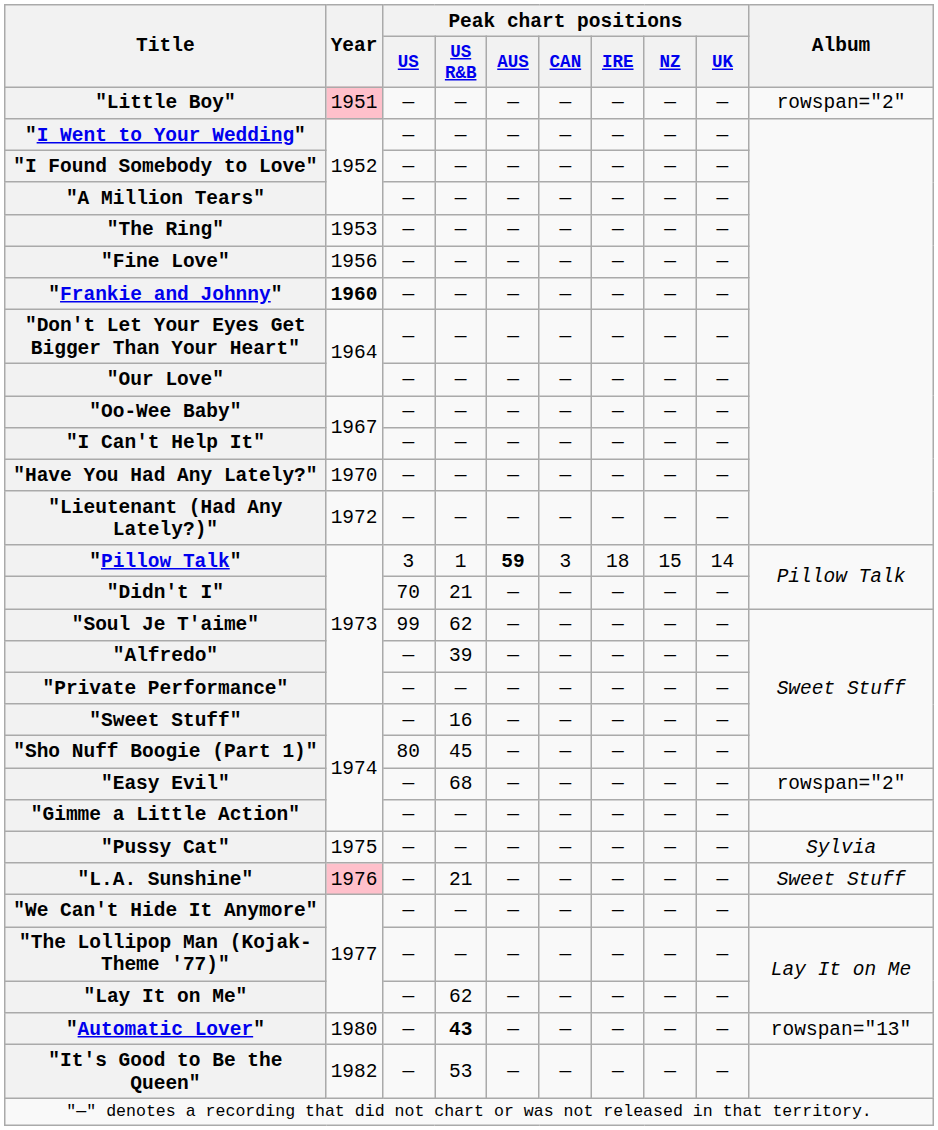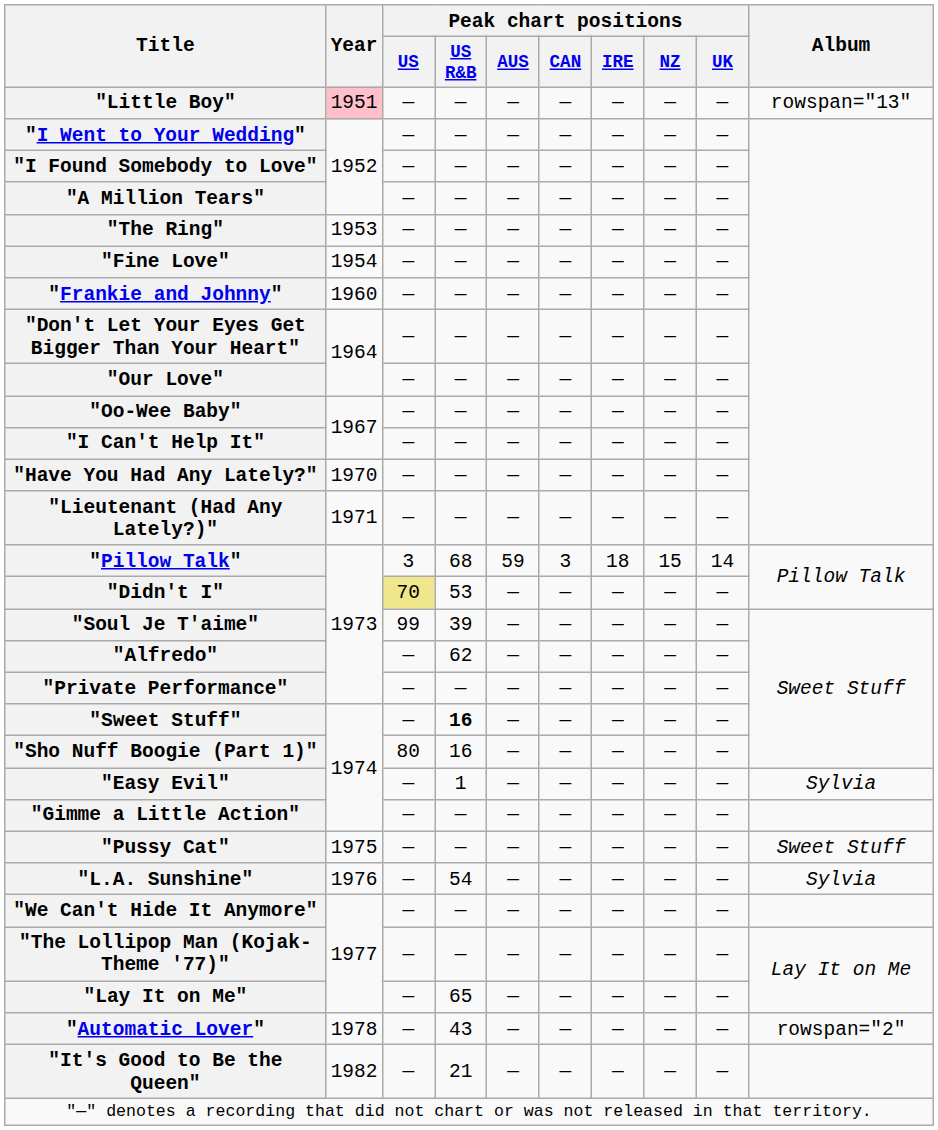(841, 103) rowspan="2" -> (841, 103) rowspan="13"
(354, 262) 1956 -> (354, 262) 1954
(354, 294) bold -> (354, 294) normal
(354, 518) 1972 -> (354, 518) 1971
(461, 561) 1 -> (461, 561) 68
(513, 561) bold -> (513, 561) normal
(408, 593) no background -> (408, 593) khaki background
(461, 593) 21 -> (461, 593) 53
(461, 625) 62 -> (461, 625) 39
(461, 656) 39 -> (461, 656) 62
(461, 720) normal -> (461, 720) bold
(461, 752) 45 -> (461, 752) 16
(461, 784) 68 -> (461, 784) 1
(841, 784) rowspan="2" -> (841, 784) Sylvia
(841, 847) Sylvia -> (841, 847) Sweet Stuff
(354, 879) pink background -> (354, 879) no background
(461, 879) 21 -> (461, 879) 54
(841, 879) Sweet Stuff -> (841, 879) Sylvia
(461, 997) 62 -> (461, 997) 65
(354, 1028) 1980 -> (354, 1028) 1978
(461, 1028) bold -> (461, 1028) normal
(841, 1028) rowspan="13" -> (841, 1028) rowspan="2"
(461, 1072) 53 -> (461, 1072) 21
